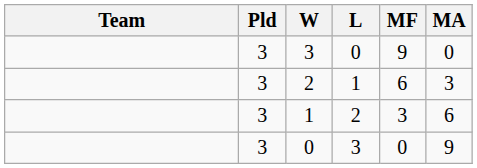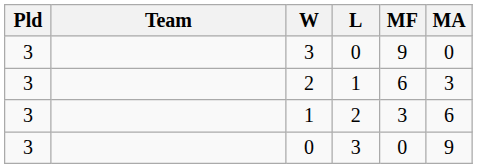columns swapped: (122, 20) <-> (262, 20)
